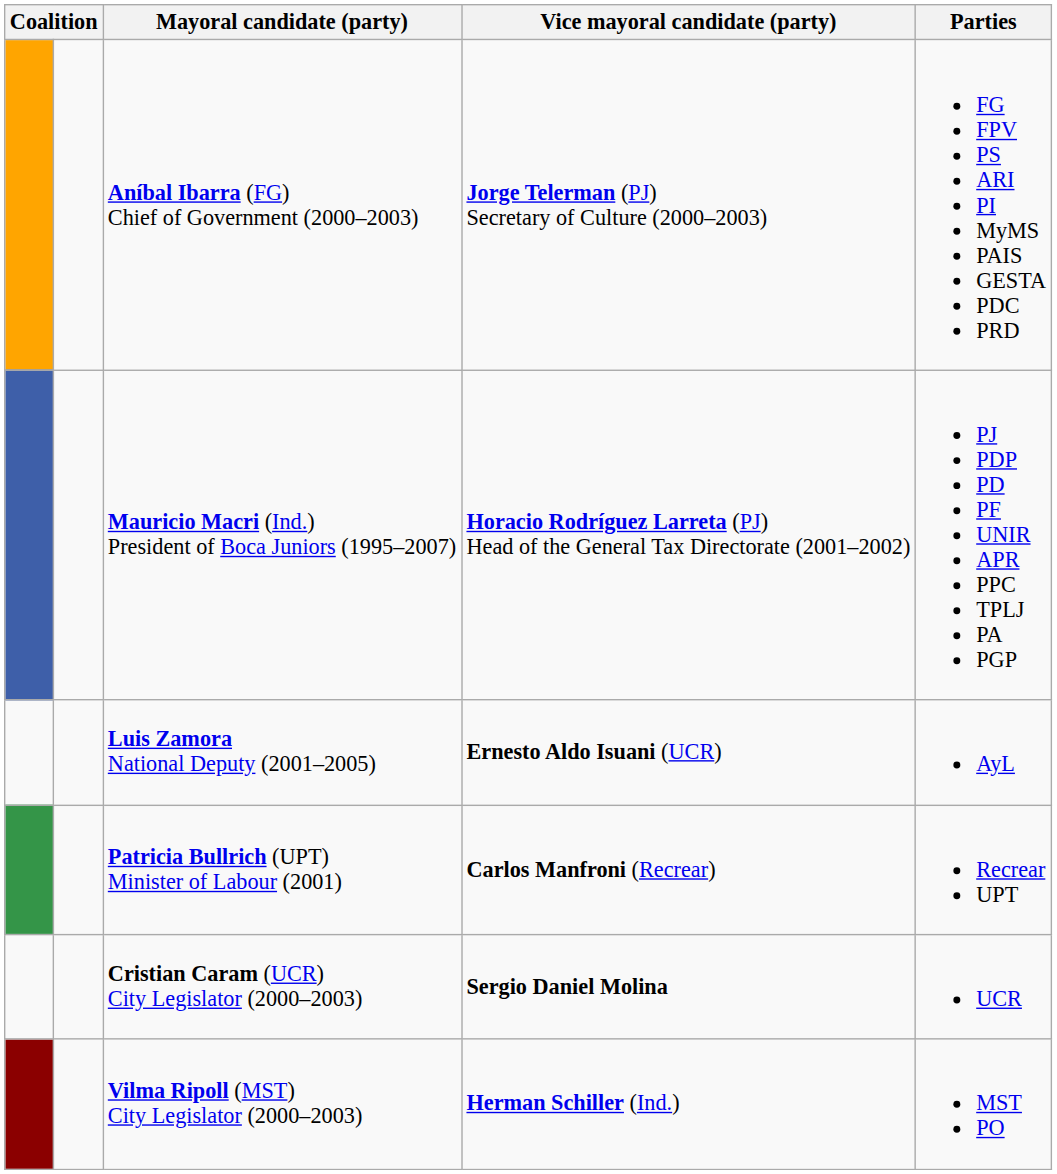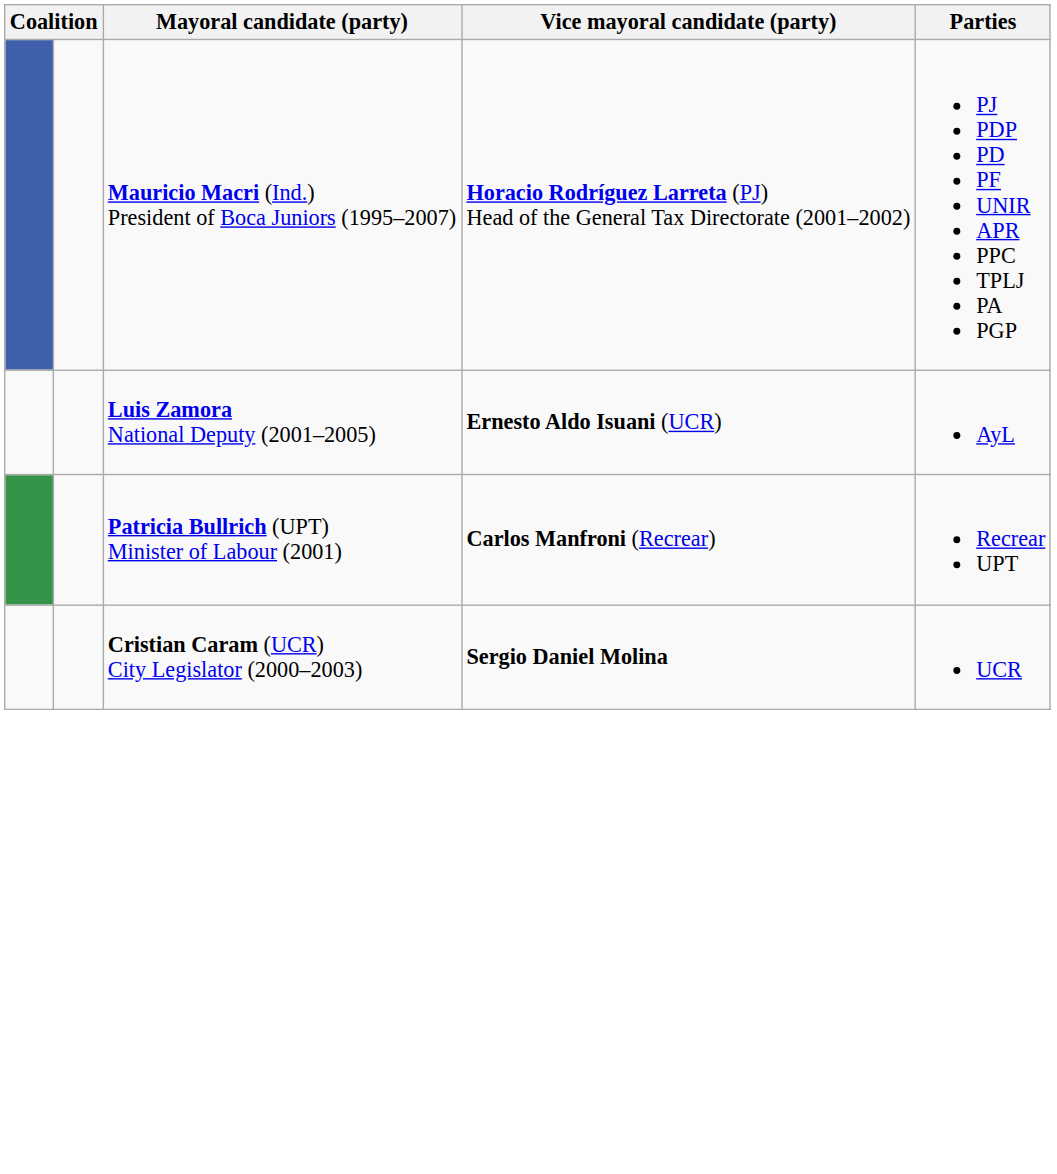- row: (263, 204)
- row: (235, 1103)
